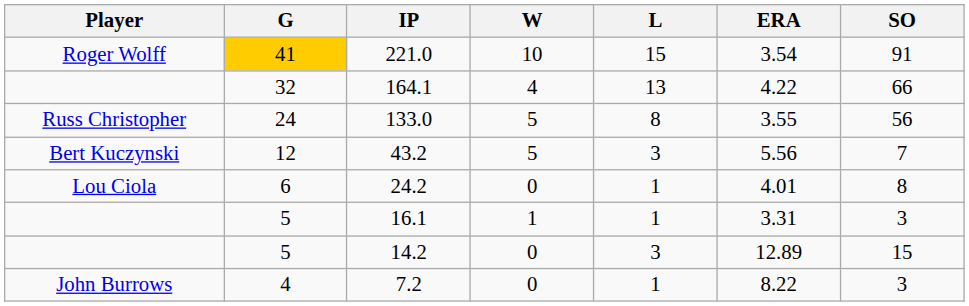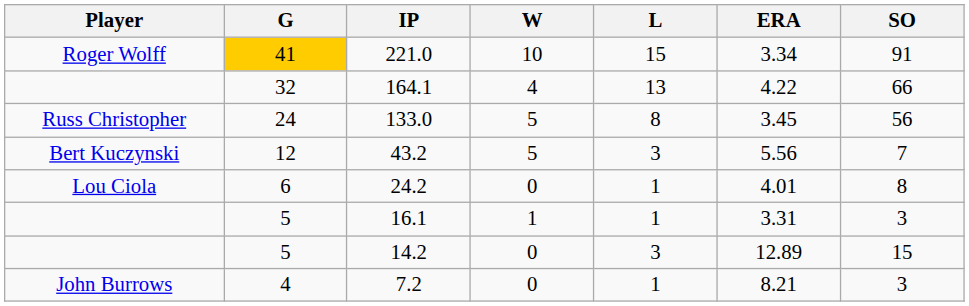(779, 53) 3.54 -> (779, 53) 3.34
(779, 119) 3.55 -> (779, 119) 3.45
(779, 284) 8.22 -> (779, 284) 8.21
